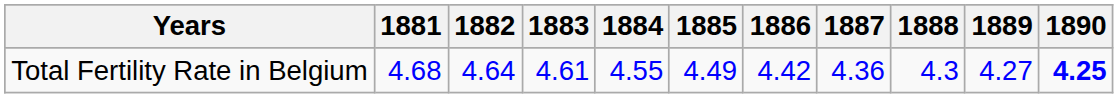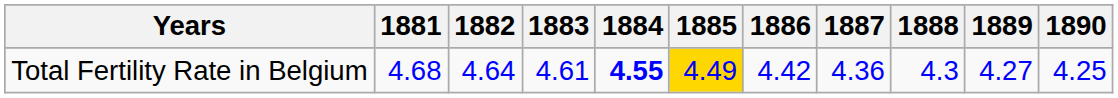(636, 69) normal -> (636, 69) bold
(710, 69) no background -> (710, 69) gold background
(1080, 69) bold -> (1080, 69) normal
